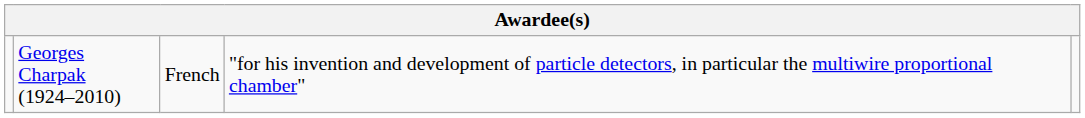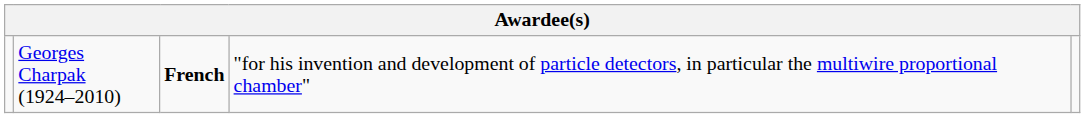(192, 74) normal -> (194, 74) bold
